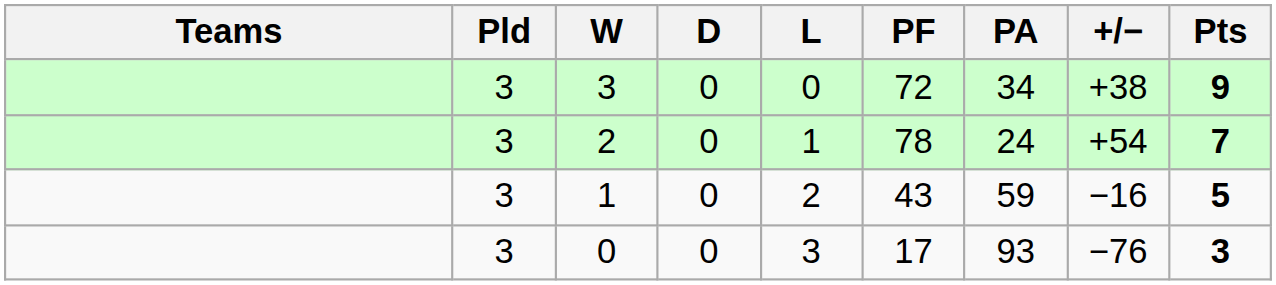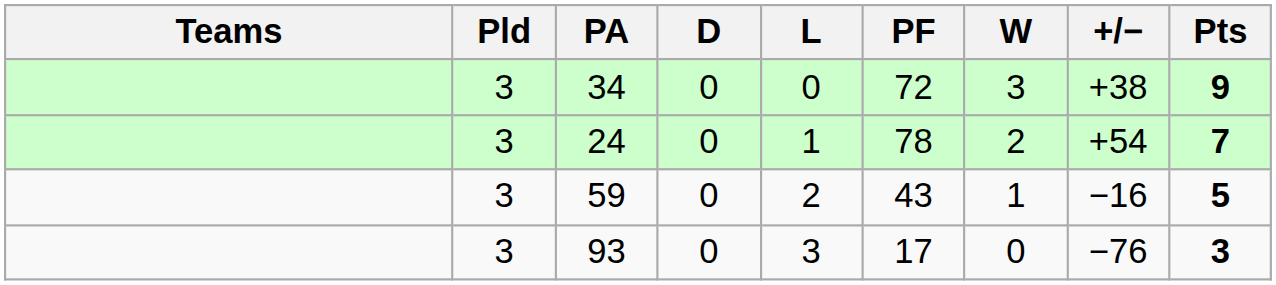columns swapped: (606, 31) <-> (1016, 31)
